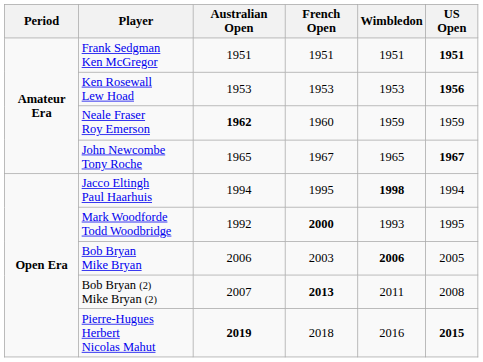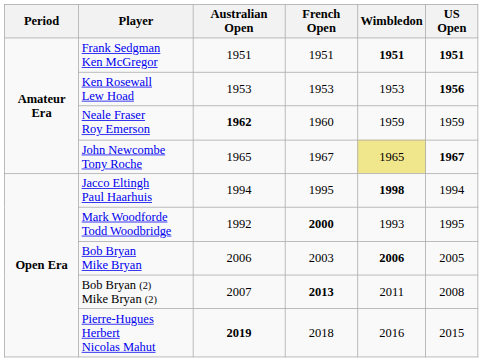(392, 55) normal -> (392, 55) bold
(392, 156) no background -> (392, 156) khaki background
(452, 332) bold -> (452, 332) normal
